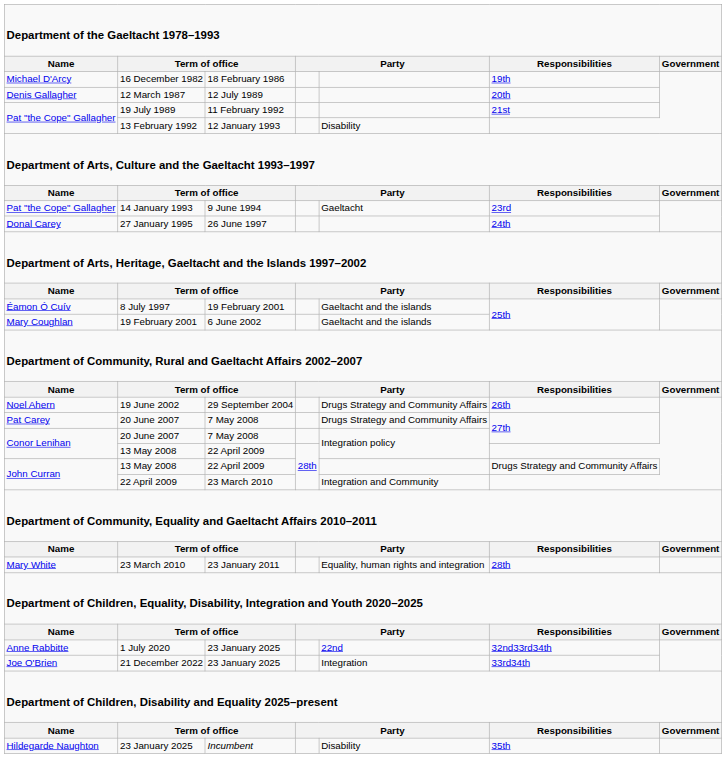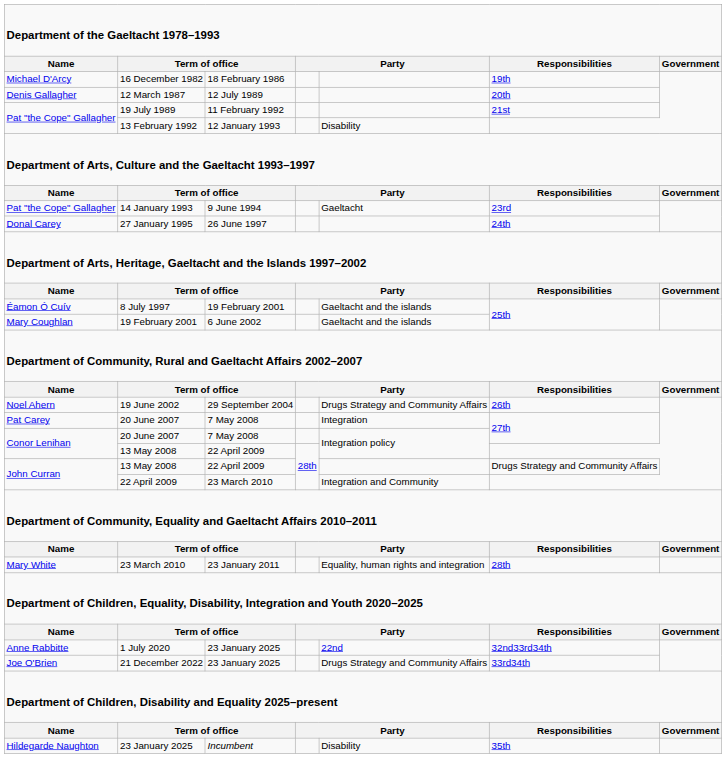(404, 420) Drugs Strategy and Community Affairs -> (344, 420) Integration
(344, 663) Integration -> (404, 663) Drugs Strategy and Community Affairs
